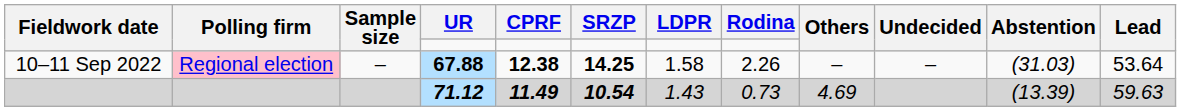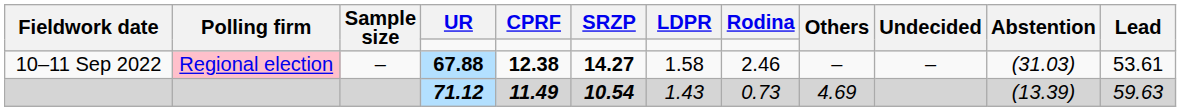(609, 64) 14.25 -> (609, 64) 14.27
(761, 64) 2.26 -> (761, 64) 2.46
(1138, 64) 53.64 -> (1138, 64) 53.61
